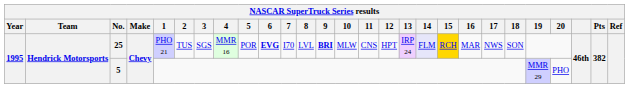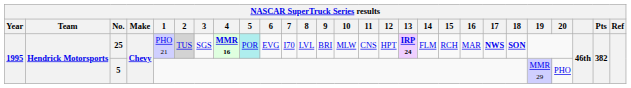(184, 46) no background -> (184, 46) lightgrey background
(226, 45) normal -> (227, 46) bold
(249, 46) no background -> (250, 46) paleturquoise background
(270, 46) bold -> (271, 46) normal
(325, 46) bold -> (325, 46) normal
(408, 45) normal -> (408, 46) bold
(427, 46) lavender background -> (428, 46) no background
(448, 46) gold background -> (449, 46) no background
(493, 46) normal -> (495, 46) bold
(515, 46) normal -> (517, 46) bold
